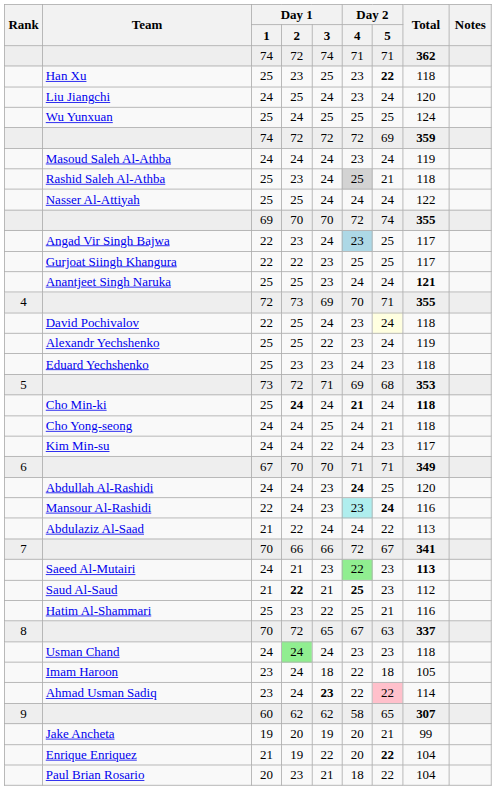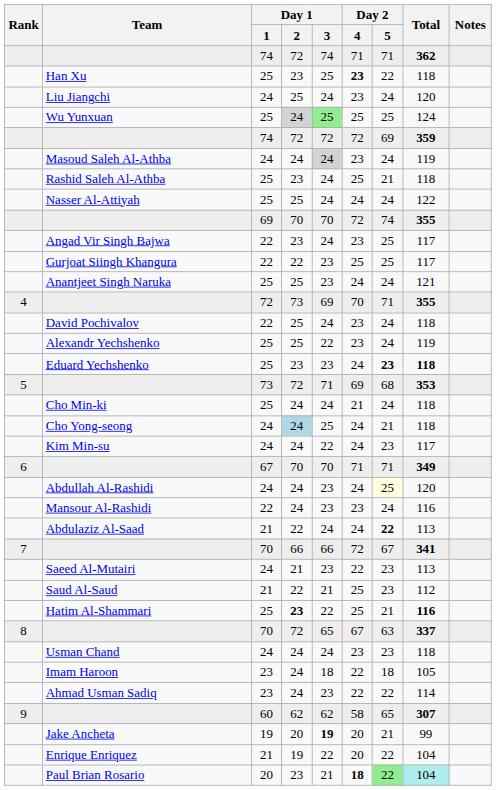(357, 76) normal -> (357, 76) bold
(387, 76) bold -> (387, 76) normal
(297, 117) no background -> (297, 117) lightgrey background
(327, 117) no background -> (327, 117) lightgreen background
(327, 158) no background -> (327, 158) lightgrey background
(357, 179) lightgrey background -> (357, 179) no background
(357, 240) lightblue background -> (357, 240) no background
(426, 281) bold -> (426, 281) normal
(387, 323) lightyellow background -> (387, 323) no background
(387, 364) normal -> (387, 364) bold
(426, 364) normal -> (426, 364) bold
(297, 405) bold -> (297, 405) normal
(357, 405) bold -> (357, 405) normal
(426, 405) bold -> (426, 405) normal
(297, 425) no background -> (297, 425) lightblue background
(357, 487) bold -> (357, 487) normal
(387, 487) no background -> (387, 487) lightyellow background
(357, 508) paleturquoise background -> (357, 508) no background
(387, 508) bold -> (387, 508) normal
(387, 528) normal -> (387, 528) bold
(357, 569) lightgreen background -> (357, 569) no background
(426, 569) bold -> (426, 569) normal
(297, 590) bold -> (297, 590) normal
(357, 590) bold -> (357, 590) normal
(297, 610) normal -> (297, 610) bold
(426, 610) normal -> (426, 610) bold
(297, 651) lightgreen background -> (297, 651) no background
(327, 693) bold -> (327, 693) normal
(387, 693) pink background -> (387, 693) no background
(327, 734) normal -> (327, 734) bold
(387, 754) bold -> (387, 754) normal
(357, 775) normal -> (357, 775) bold
(387, 775) no background -> (387, 775) lightgreen background
(426, 775) no background -> (426, 775) paleturquoise background
